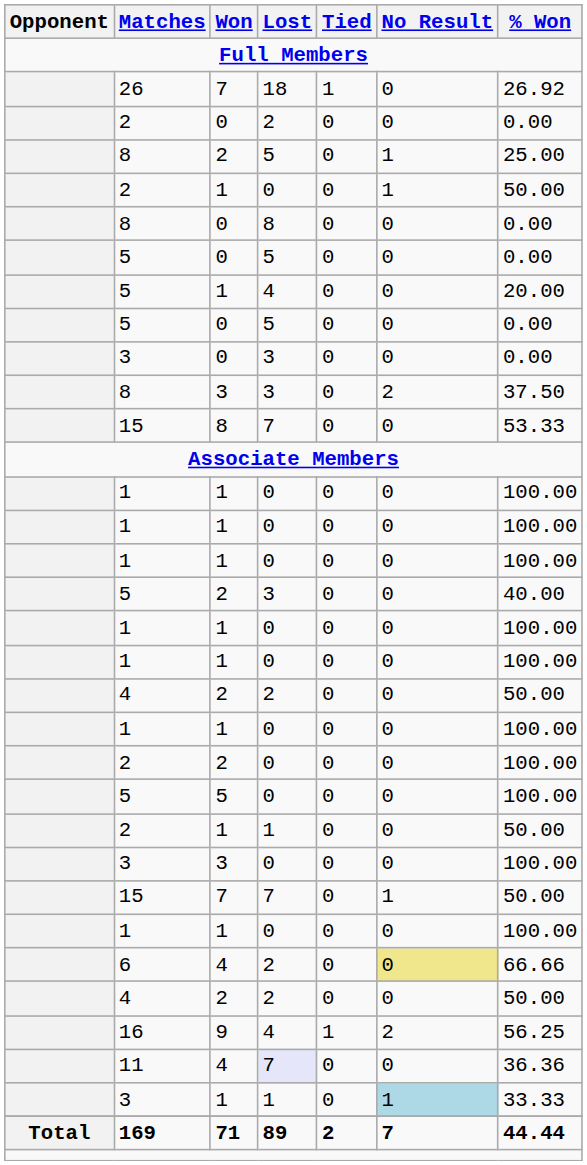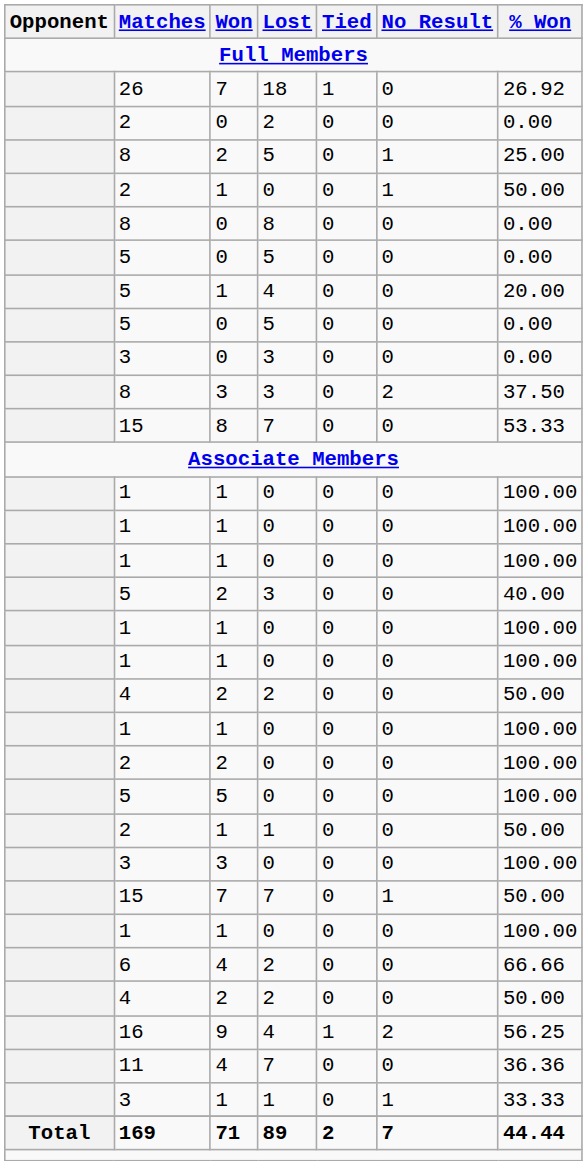(388, 965) khaki background -> (388, 965) no background
(269, 1066) lavender background -> (269, 1066) no background
(388, 1100) lightblue background -> (388, 1100) no background
